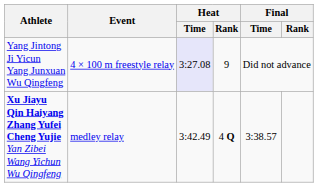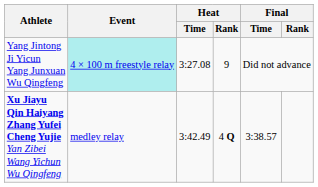(122, 65) no background -> (122, 65) paleturquoise background
(195, 65) lavender background -> (195, 65) no background
